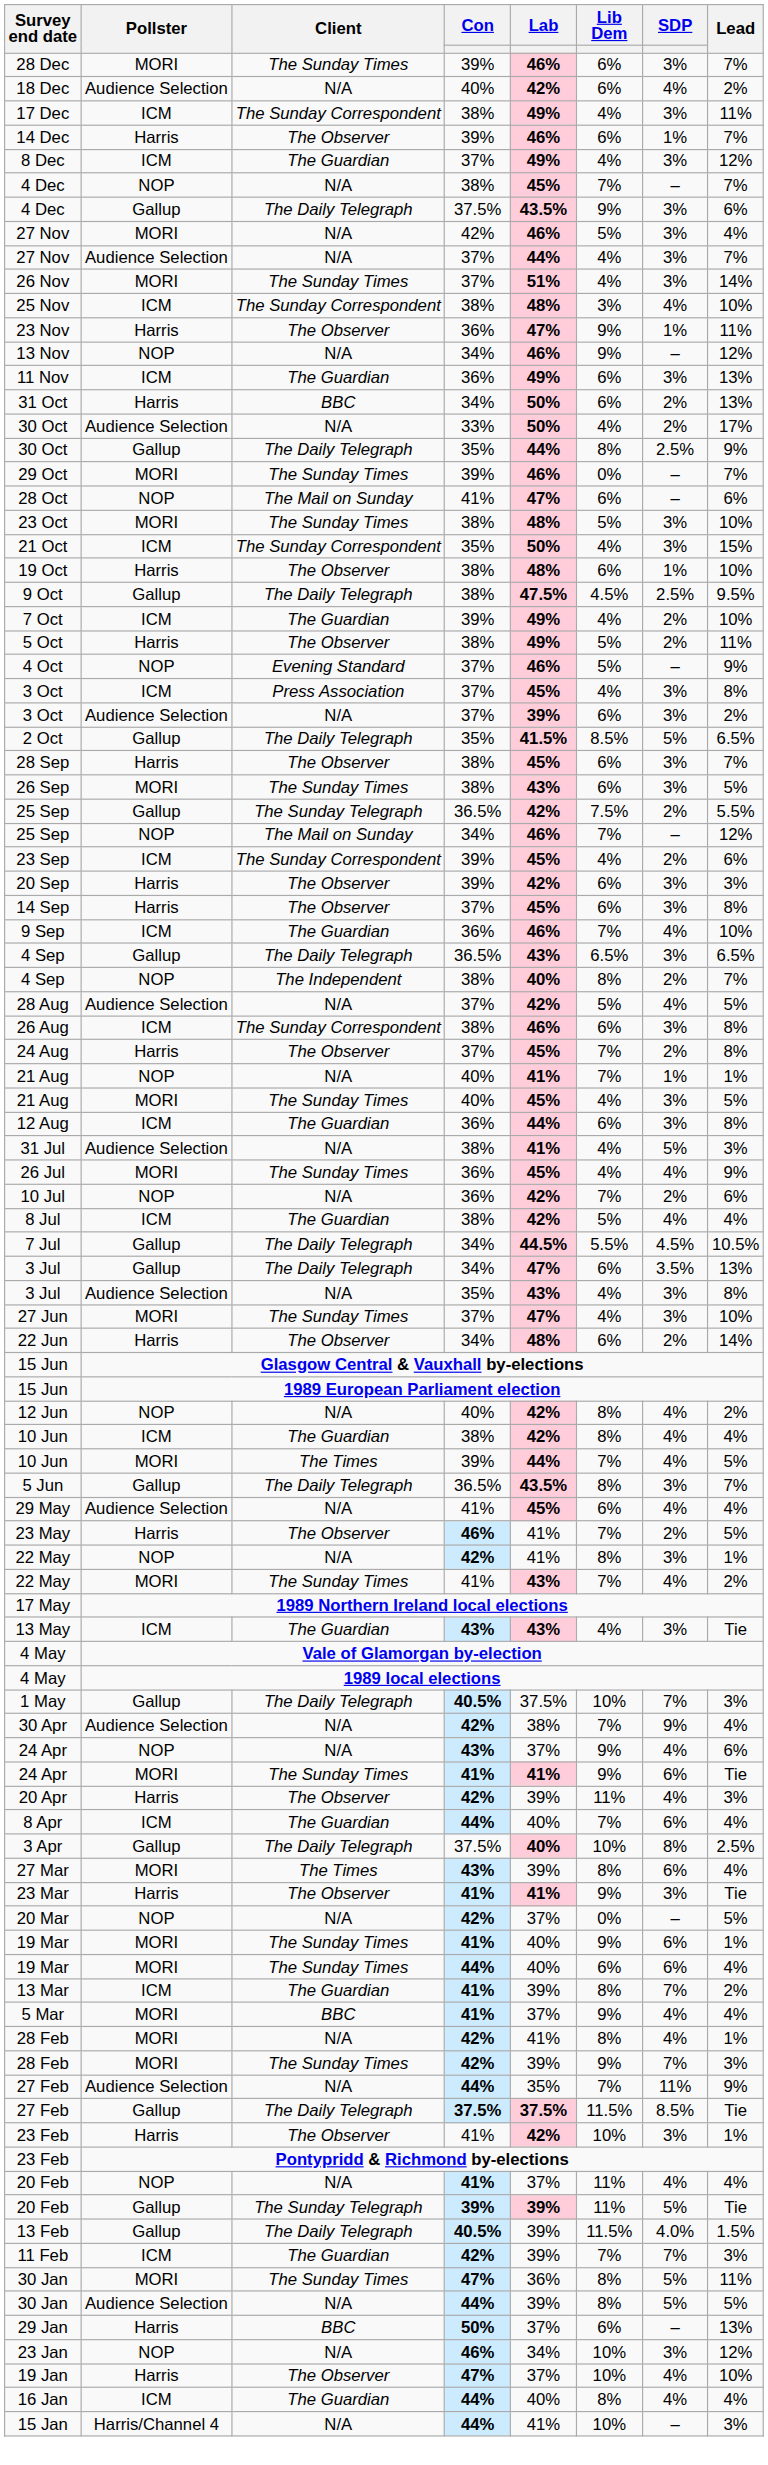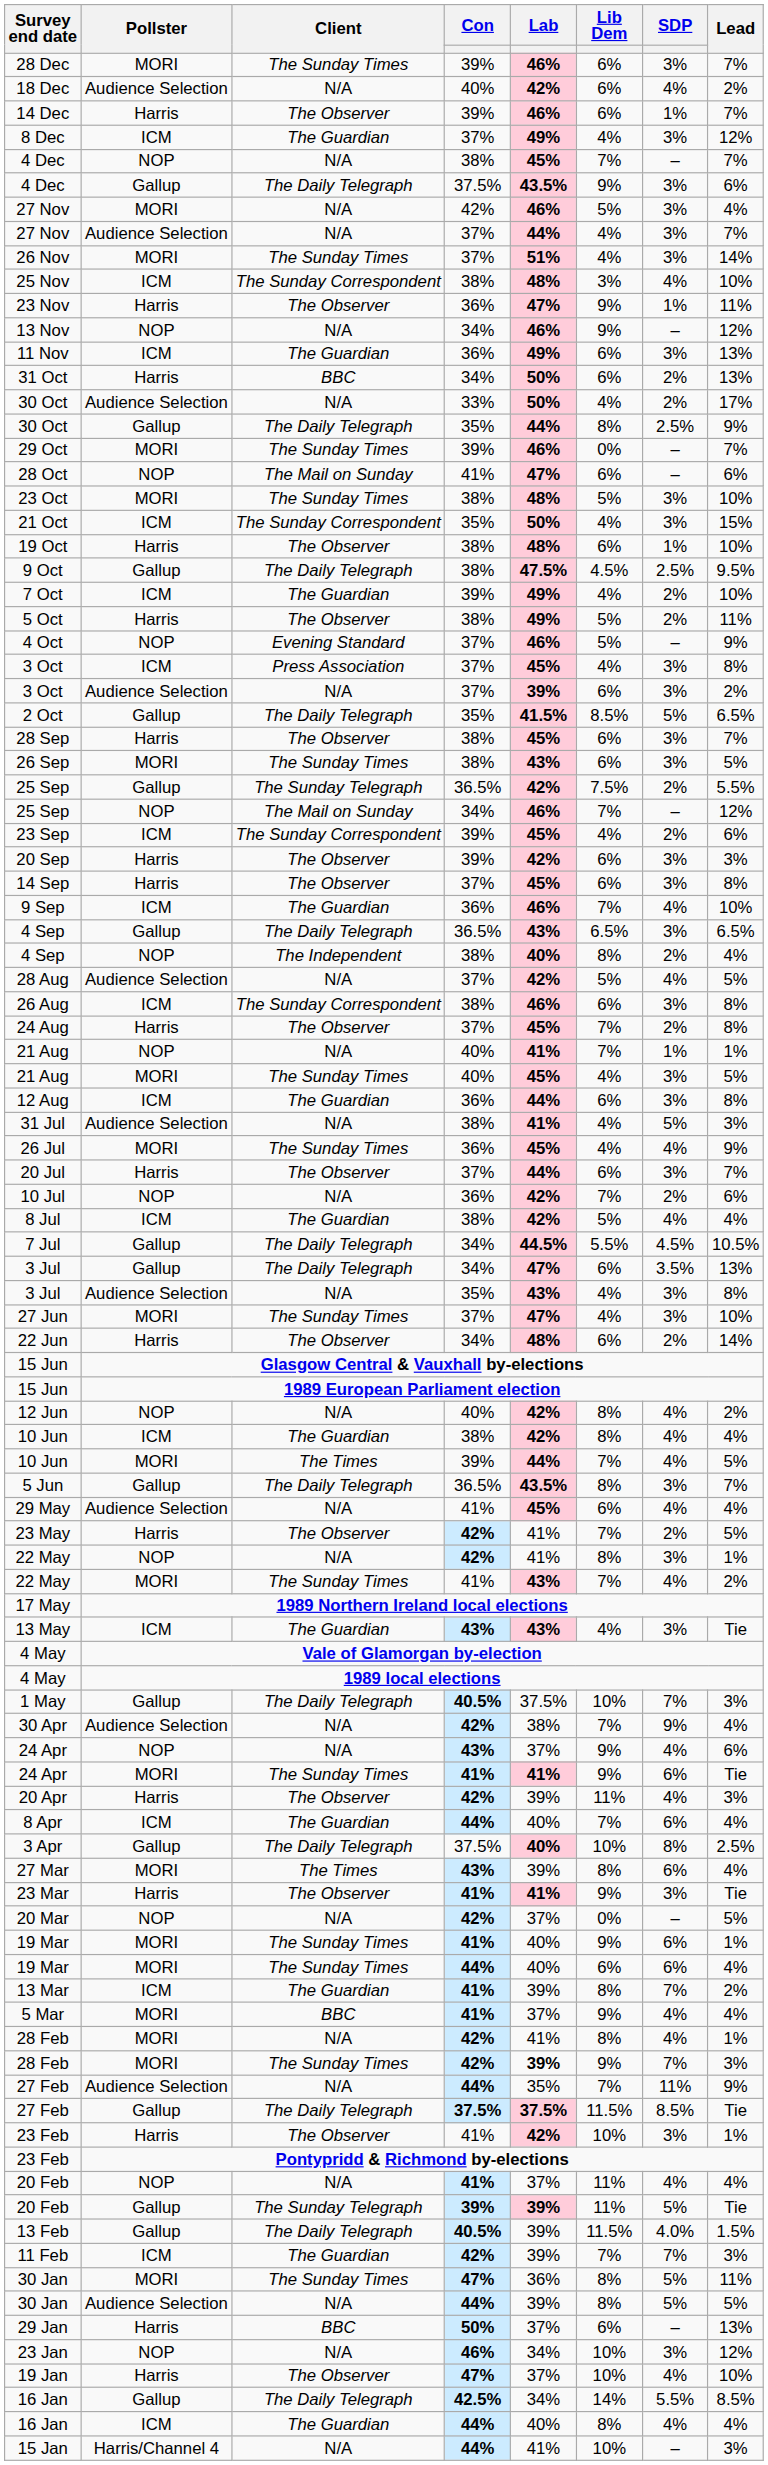- row: (43, 113)
(736, 980) 7% -> (736, 956) 4%
+ row: (43, 1172)
(478, 1533) 46% -> (478, 1533) 42%
(543, 2063) normal -> (543, 2063) bold
+ row: (43, 2400)
